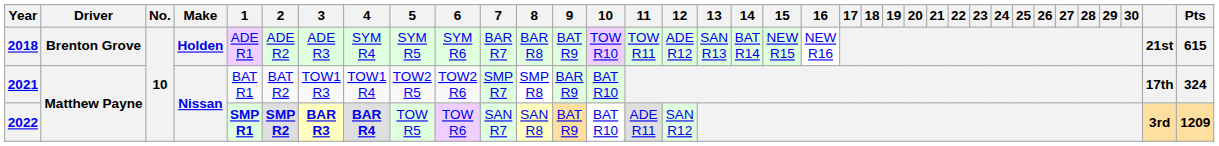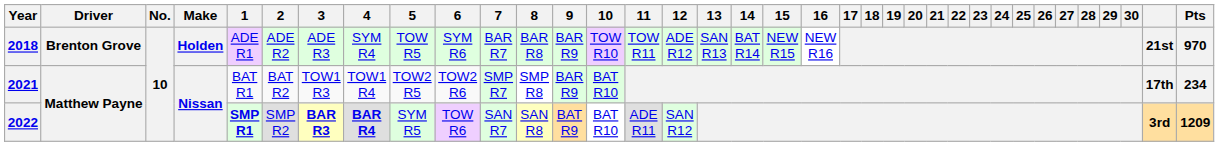(412, 46) SYM R5 -> (412, 46) TOW R5
(569, 46) BAT R9 -> (569, 46) BAR R9
(1195, 46) 615 -> (1195, 46) 970
(1195, 84) 324 -> (1195, 84) 234
(281, 122) bold -> (281, 122) normal
(412, 122) TOW R5 -> (412, 122) SYM R5
